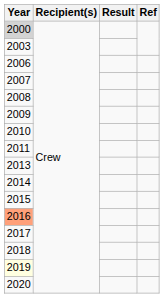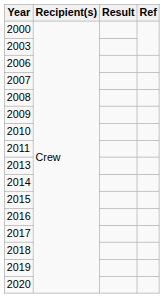(19, 30) lightgrey background -> (19, 30) no background
(19, 217) lightsalmon background -> (19, 217) no background
(19, 268) lightyellow background -> (19, 268) no background
